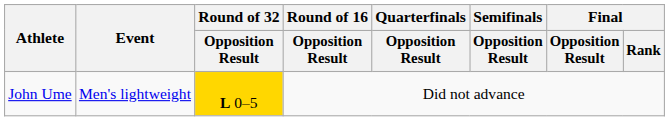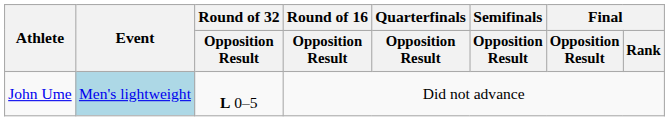(135, 94) no background -> (135, 94) lightblue background
(239, 103) gold background -> (239, 103) no background
